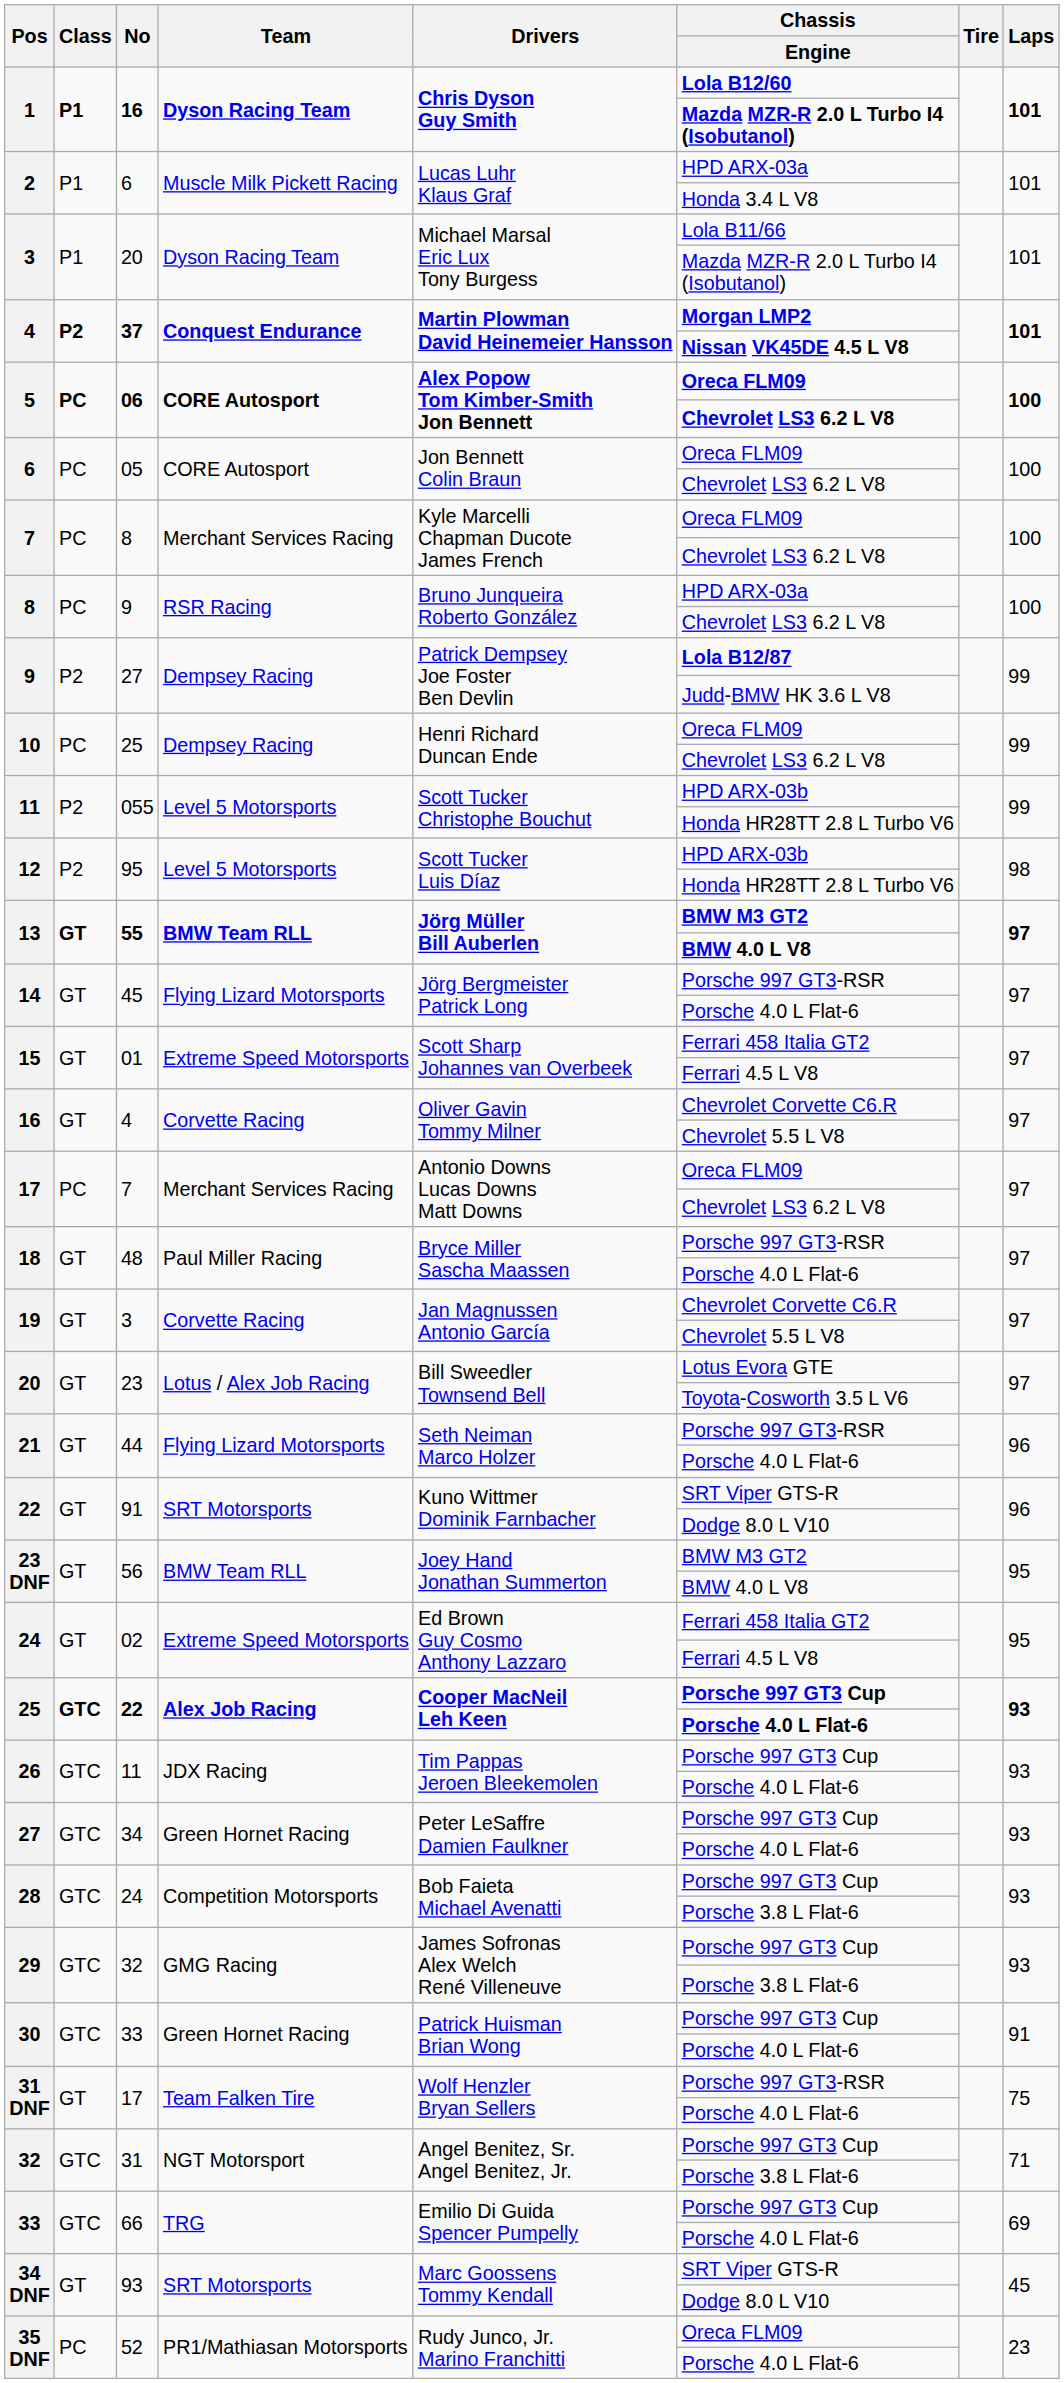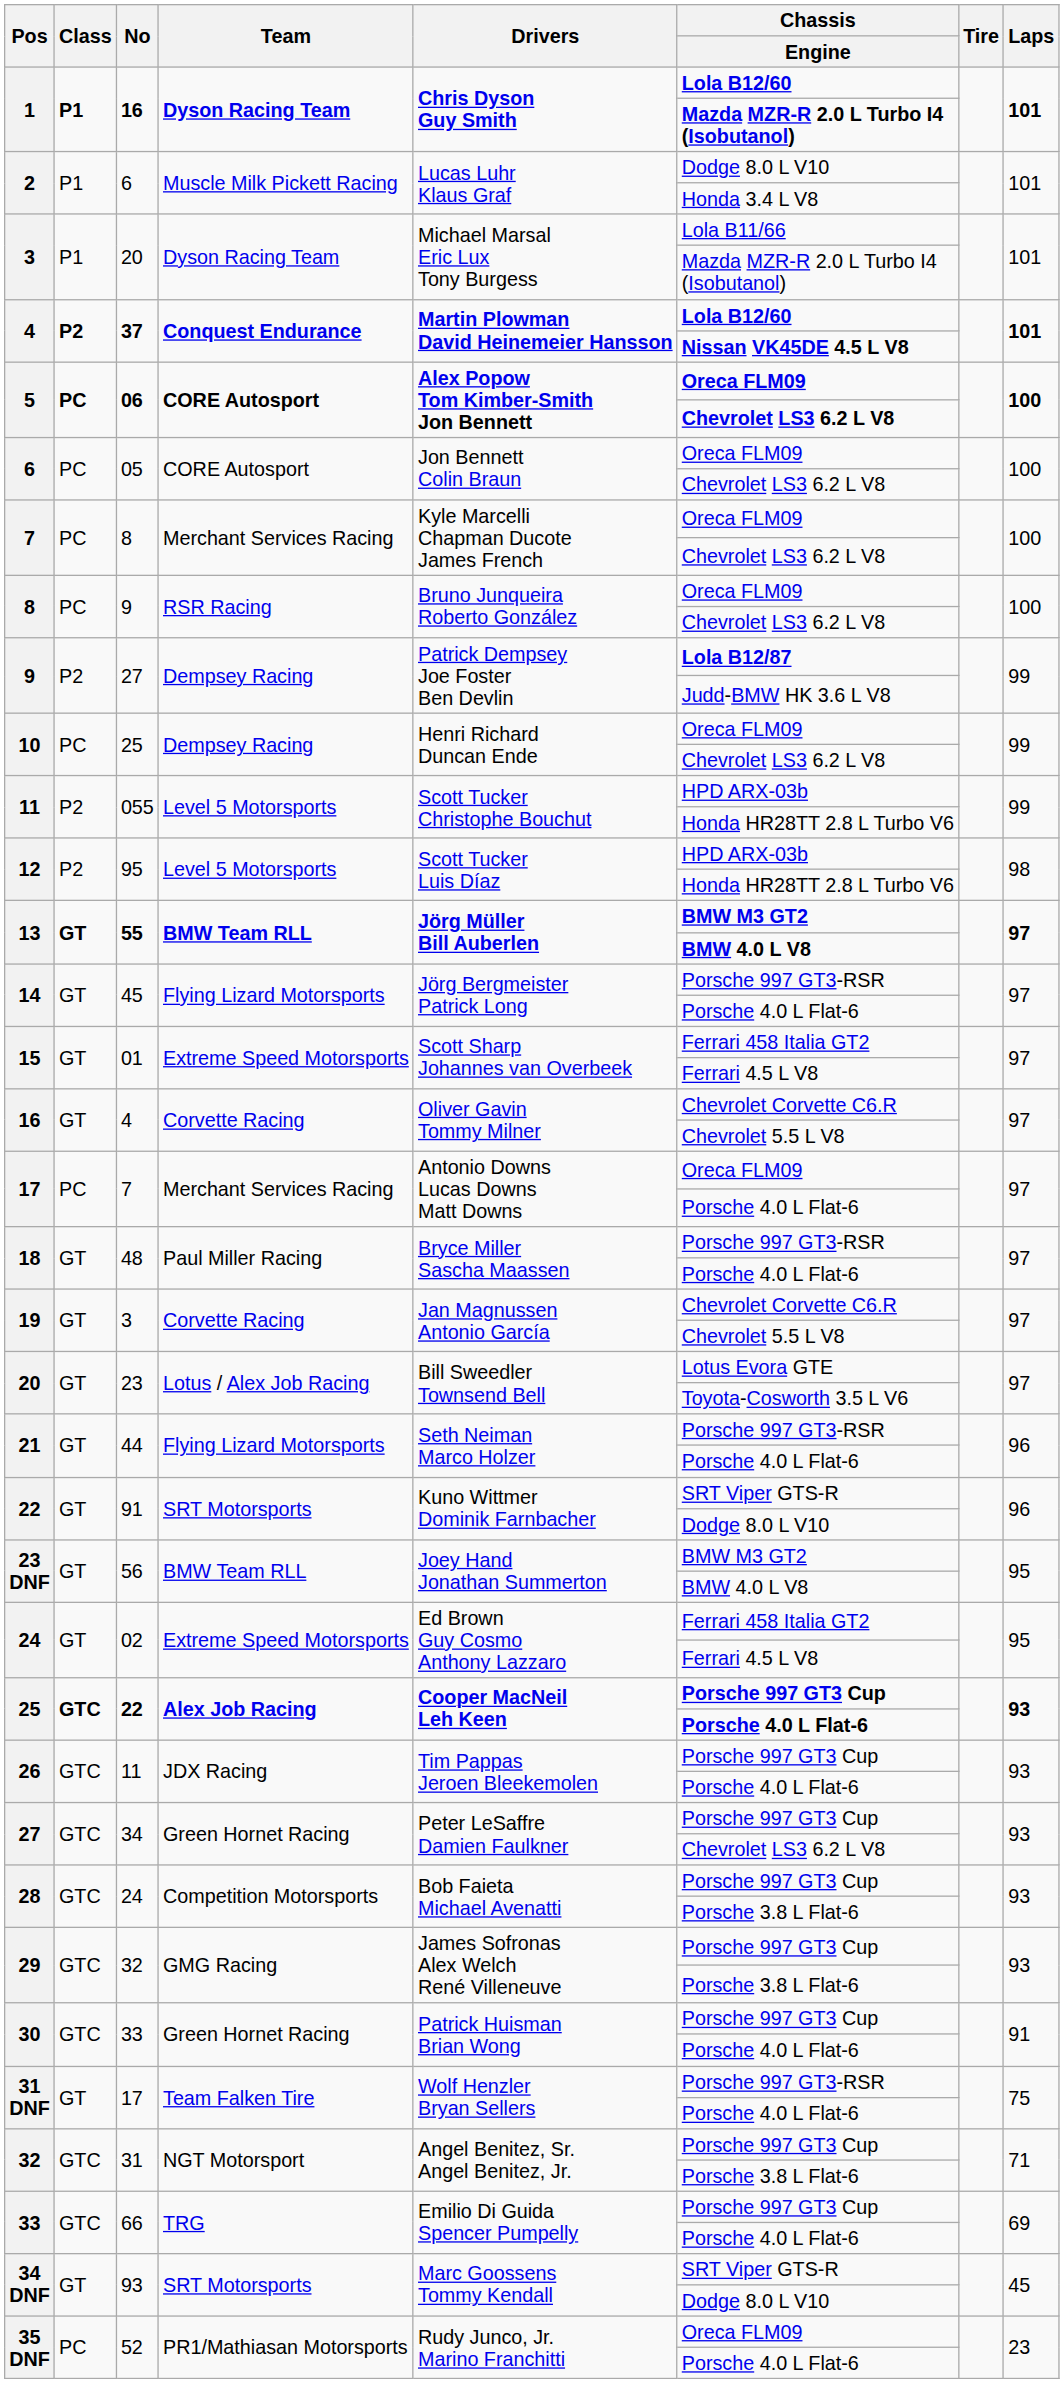(745, 168) HPD ARX-03a -> (756, 168) Dodge 8.0 L V10
(746, 315) Morgan LMP2 -> (737, 315) Lola B12/60
(745, 591) HPD ARX-03a -> (742, 591) Oreca FLM09
(783, 1208) Chevrolet LS3 6.2 L V8 -> (770, 1208) Porsche 4.0 L Flat-6
(770, 1850) Porsche 4.0 L Flat-6 -> (783, 1850) Chevrolet LS3 6.2 L V8
